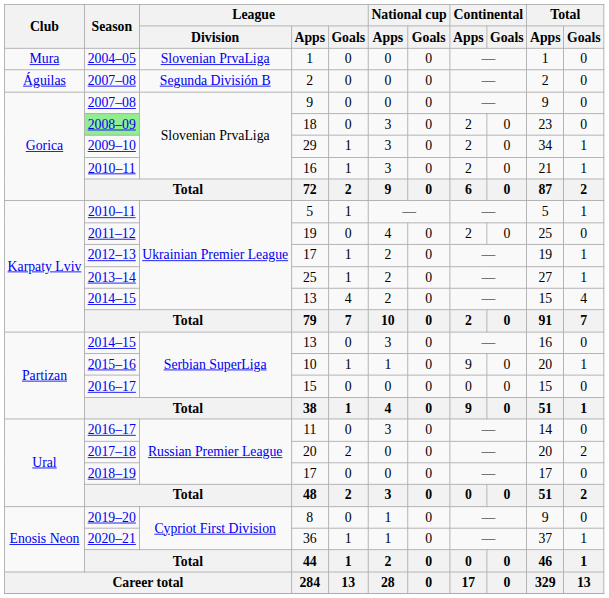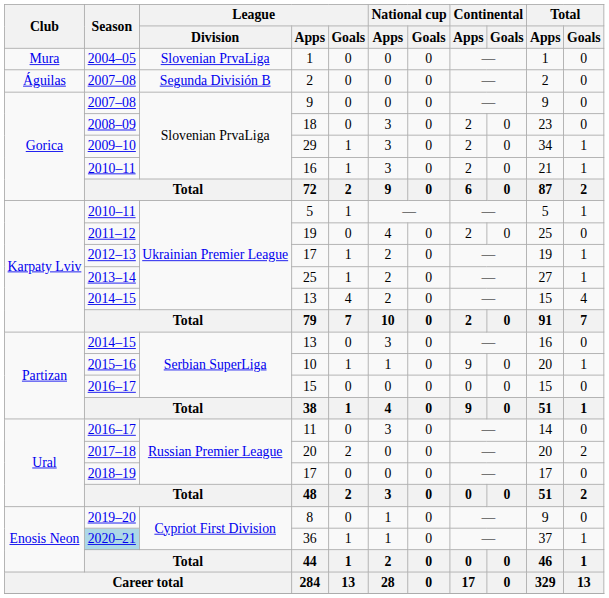(112, 124) lightgreen background -> (112, 124) no background
(112, 539) no background -> (112, 539) lightblue background
